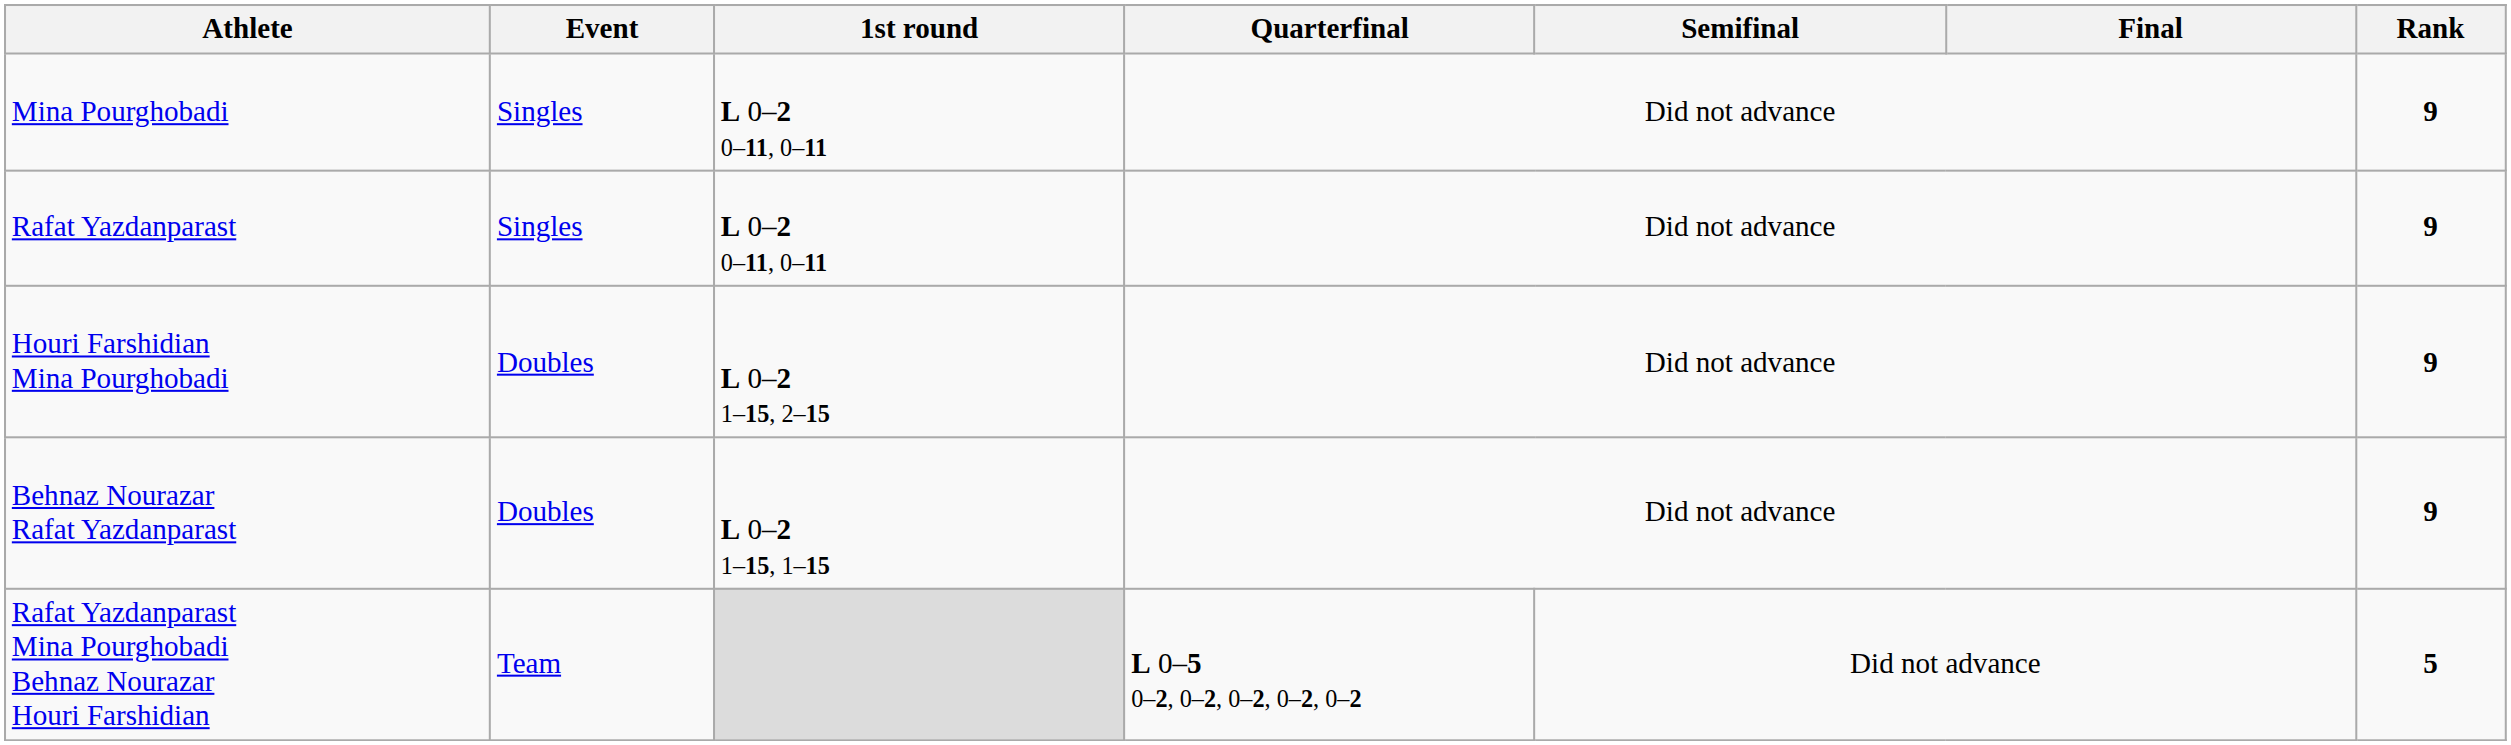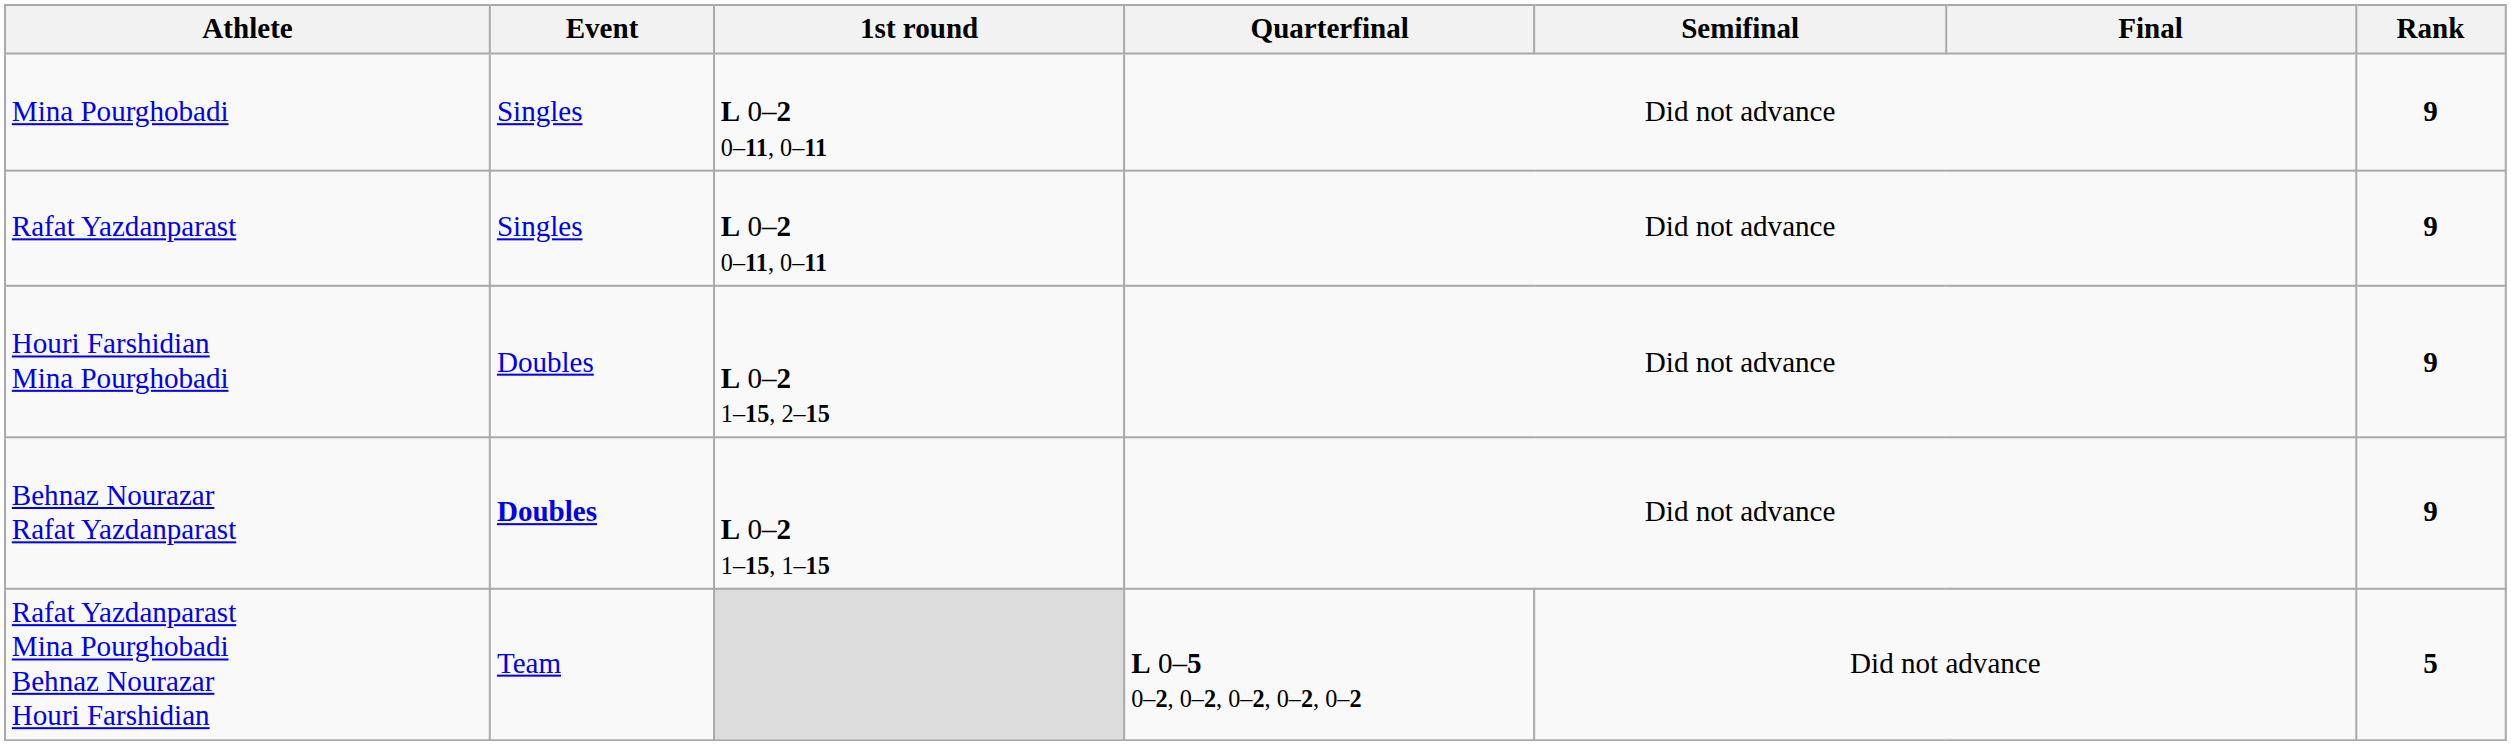(545, 512) normal -> (547, 512) bold
